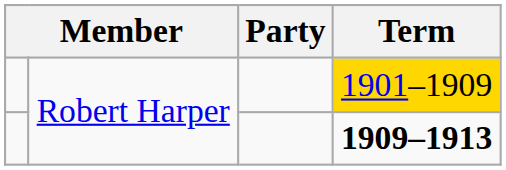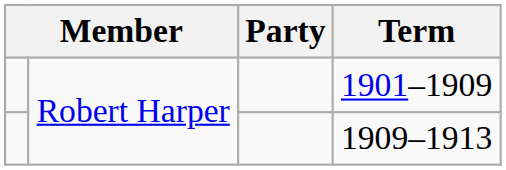(417, 84) gold background -> (417, 84) no background
(417, 137) bold -> (417, 137) normal
